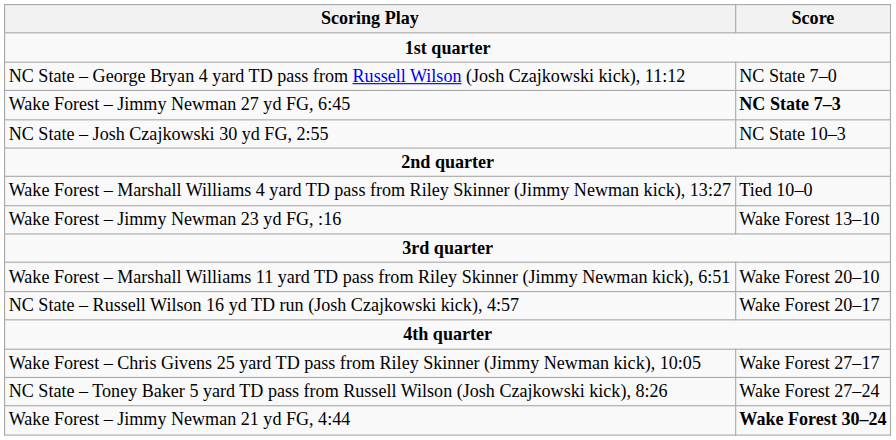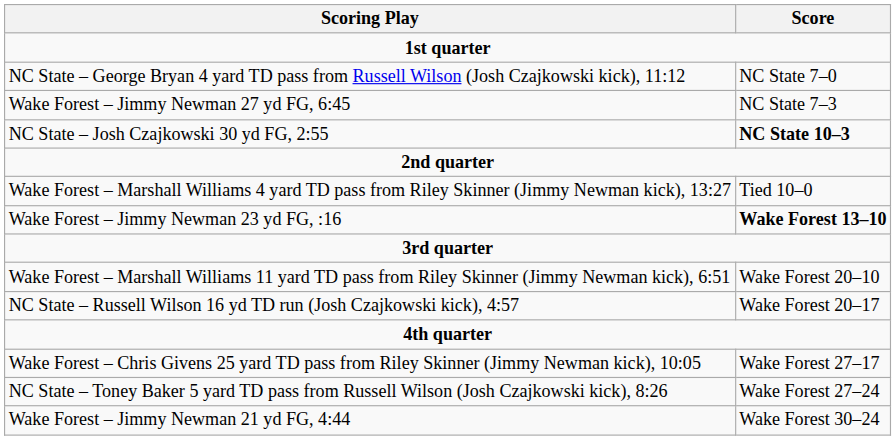(790, 104) bold -> (788, 104) normal
(793, 133) normal -> (795, 133) bold
(809, 219) normal -> (813, 219) bold
(813, 420) bold -> (809, 420) normal
